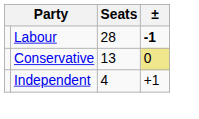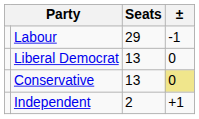(108, 37) 28 -> (133, 37) 29
(150, 37) bold -> (174, 37) normal
+ row: (66, 59)
(104, 80) 4 -> (129, 102) 2
